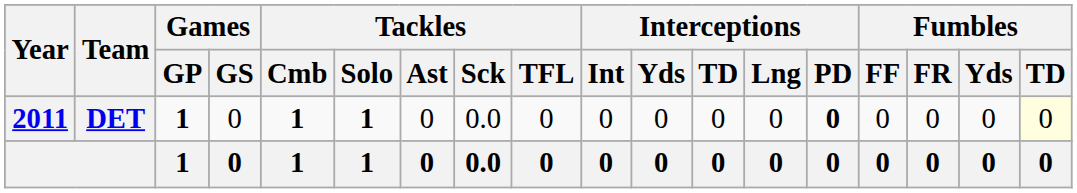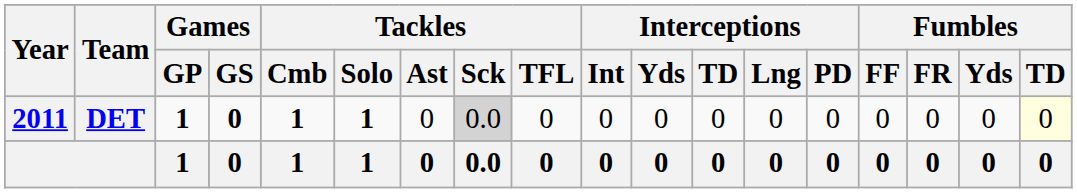(235, 118) normal -> (235, 118) bold
(483, 118) no background -> (483, 118) lightgrey background
(833, 118) bold -> (833, 118) normal
